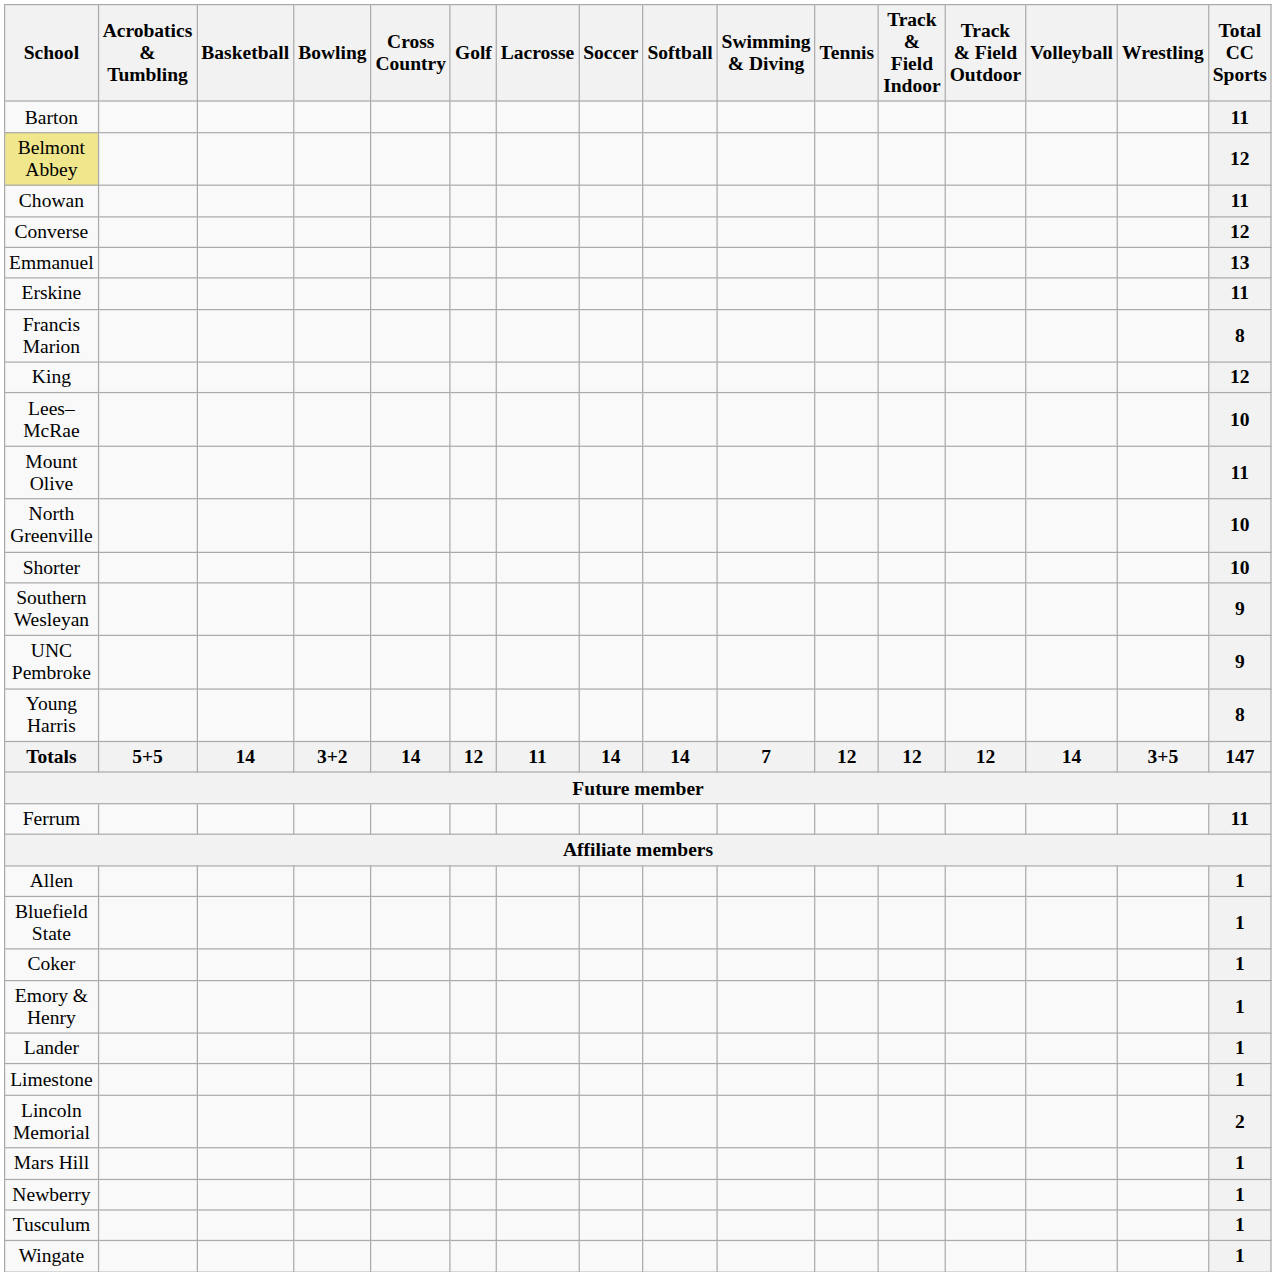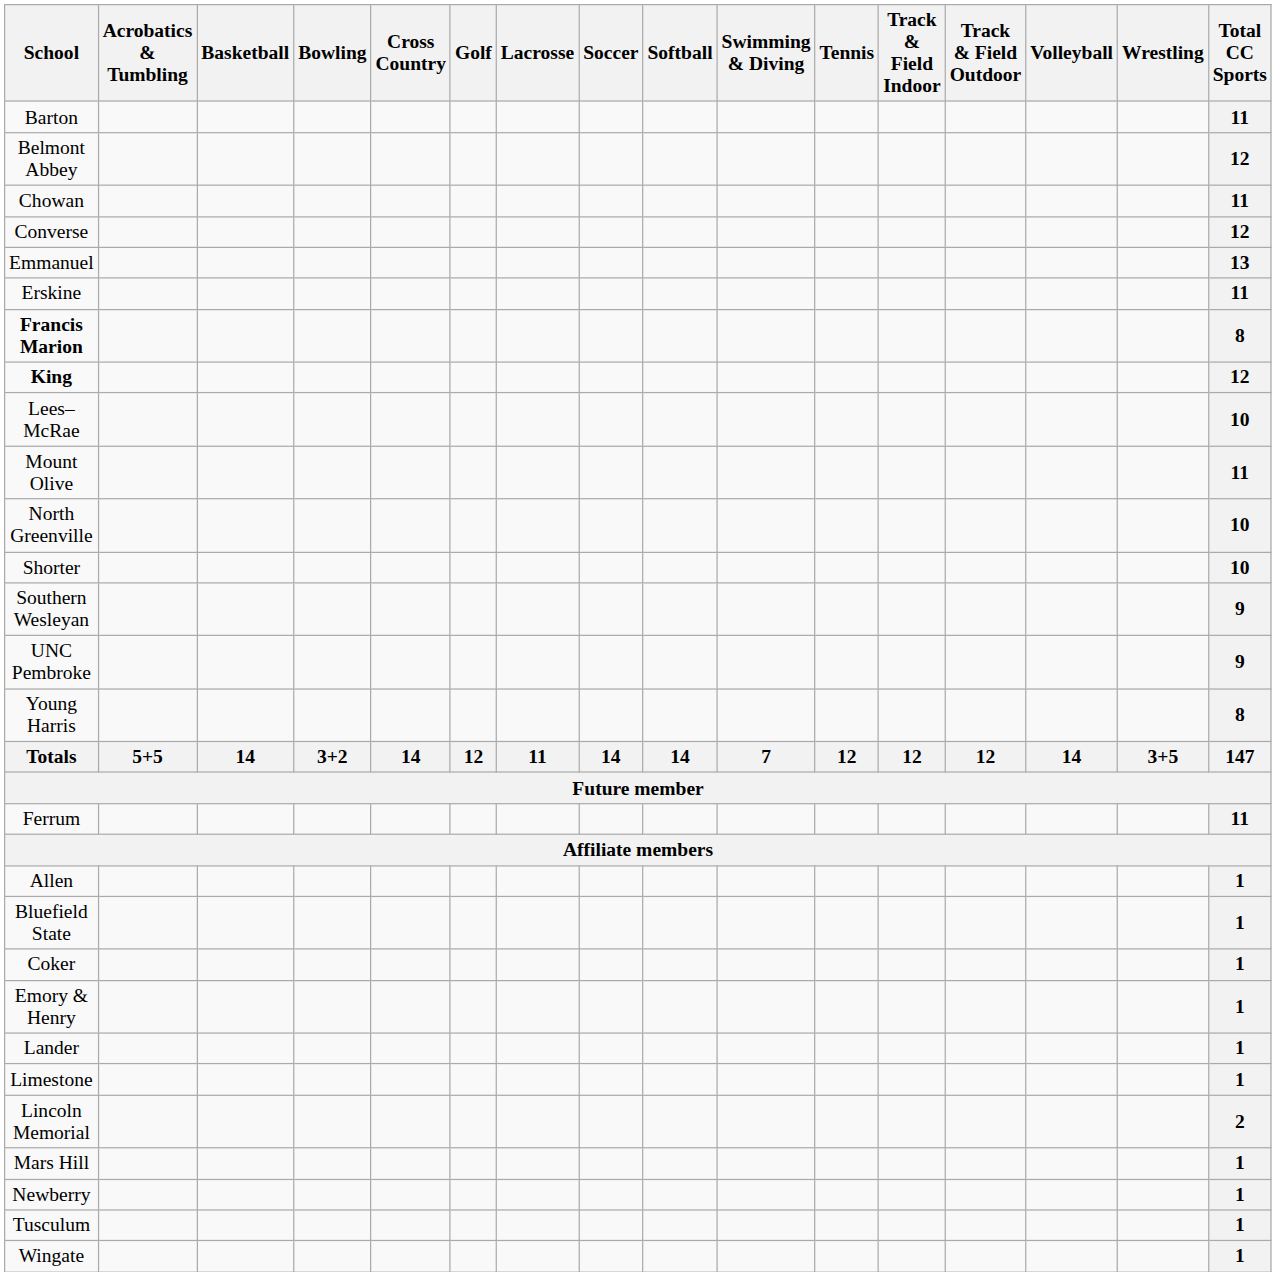(51, 158) khaki background -> (51, 158) no background
(51, 335) normal -> (51, 335) bold
(51, 377) normal -> (51, 377) bold
